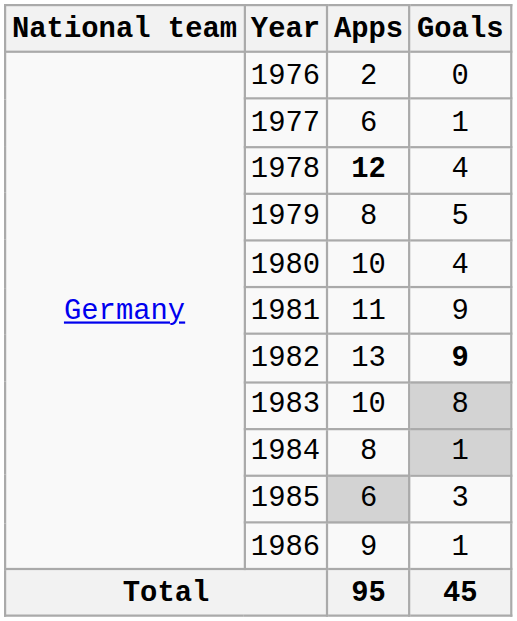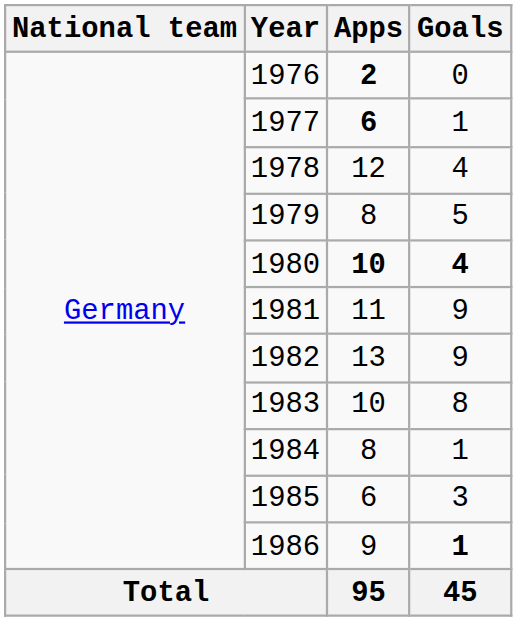(369, 76) normal -> (369, 76) bold
(369, 123) normal -> (369, 123) bold
(369, 170) bold -> (369, 170) normal
(369, 264) normal -> (369, 264) bold
(460, 264) normal -> (460, 264) bold
(460, 358) bold -> (460, 358) normal
(460, 405) lightgrey background -> (460, 405) no background
(460, 452) lightgrey background -> (460, 452) no background
(369, 499) lightgrey background -> (369, 499) no background
(460, 546) normal -> (460, 546) bold
